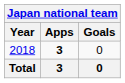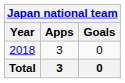(59, 50) bold -> (59, 50) normal
